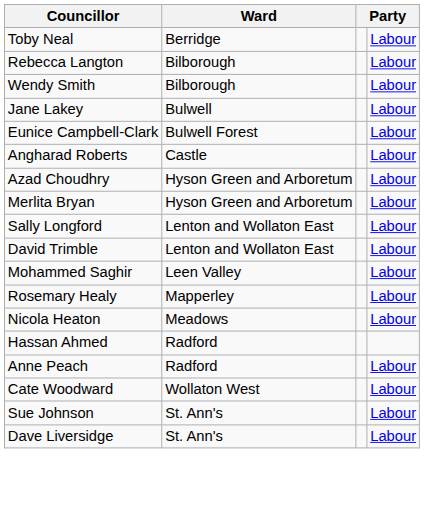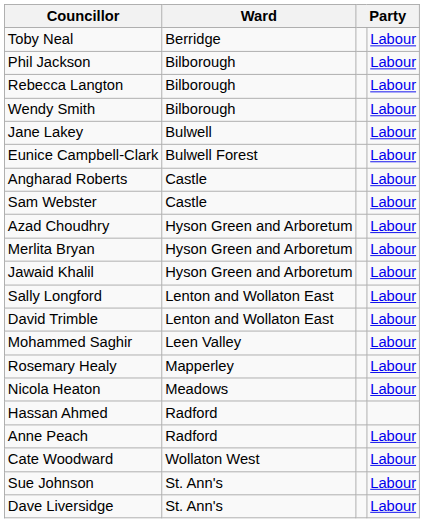+ row: (49, 62)
+ row: (52, 202)
+ row: (51, 272)
